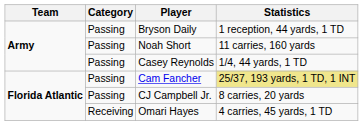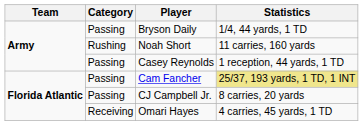(281, 29) 1 reception, 44 yards, 1 TD -> (263, 29) 1/4, 44 yards, 1 TD
(106, 46) Passing -> (107, 46) Rushing
(263, 62) 1/4, 44 yards, 1 TD -> (281, 62) 1 reception, 44 yards, 1 TD
